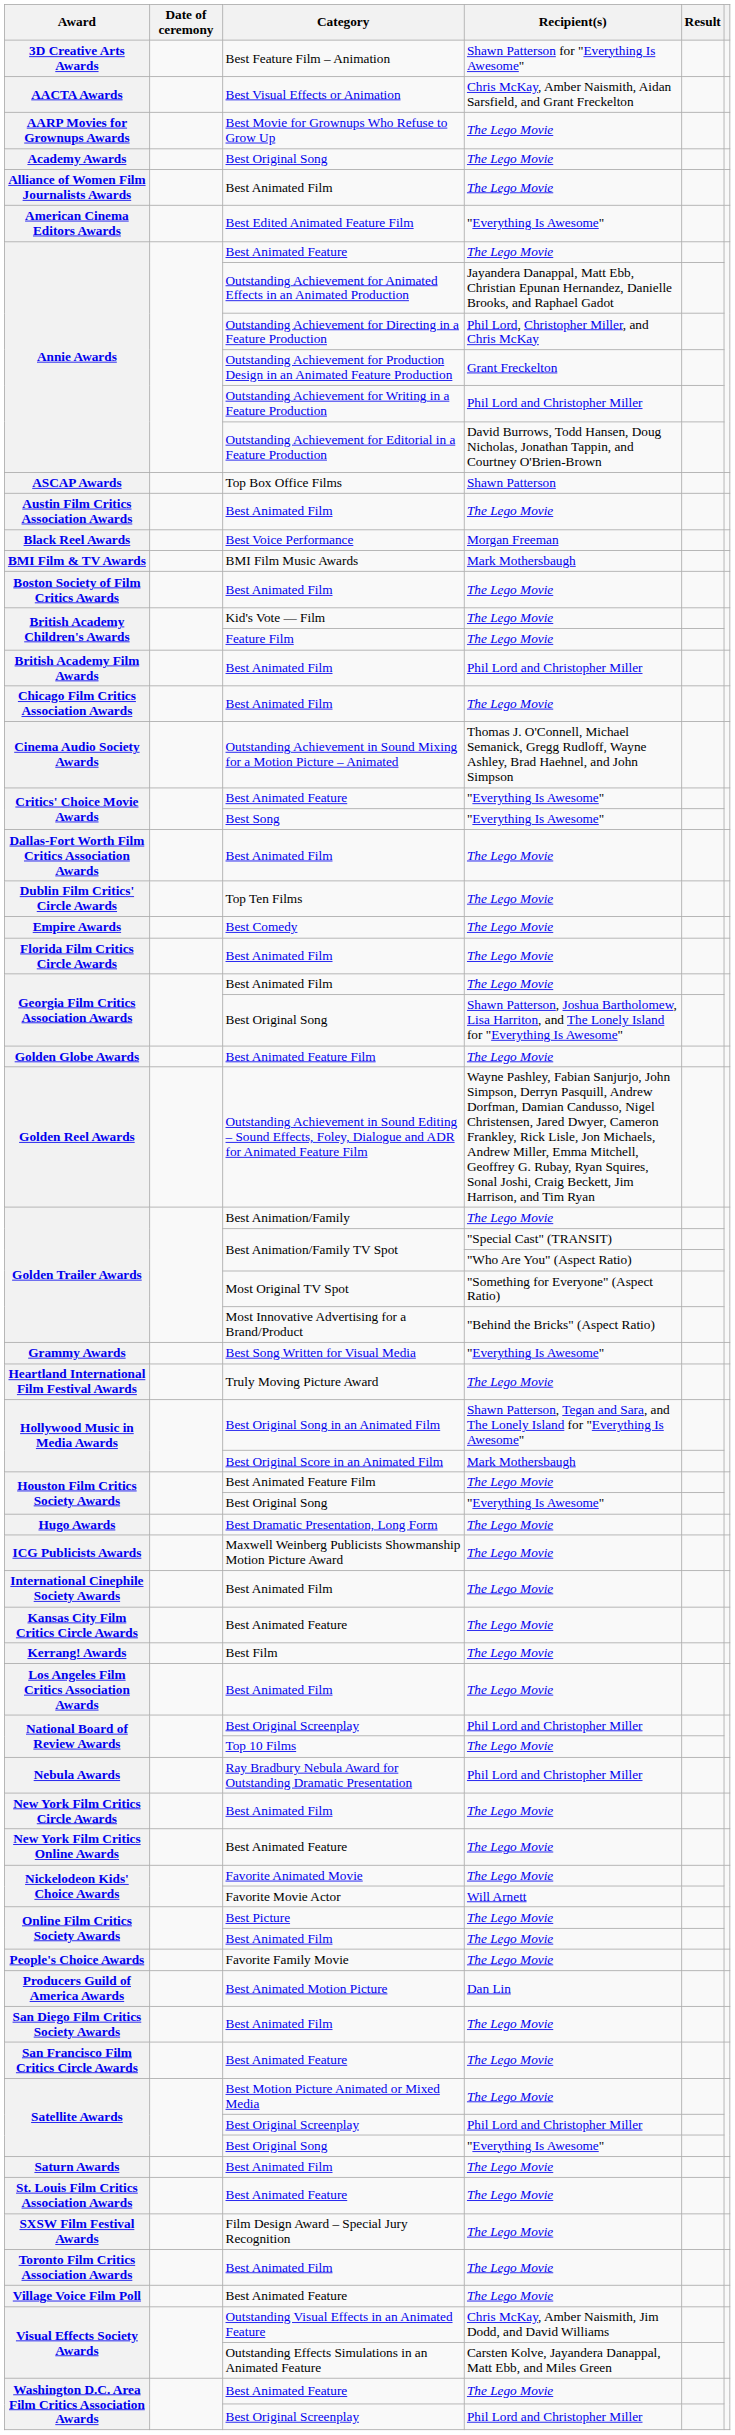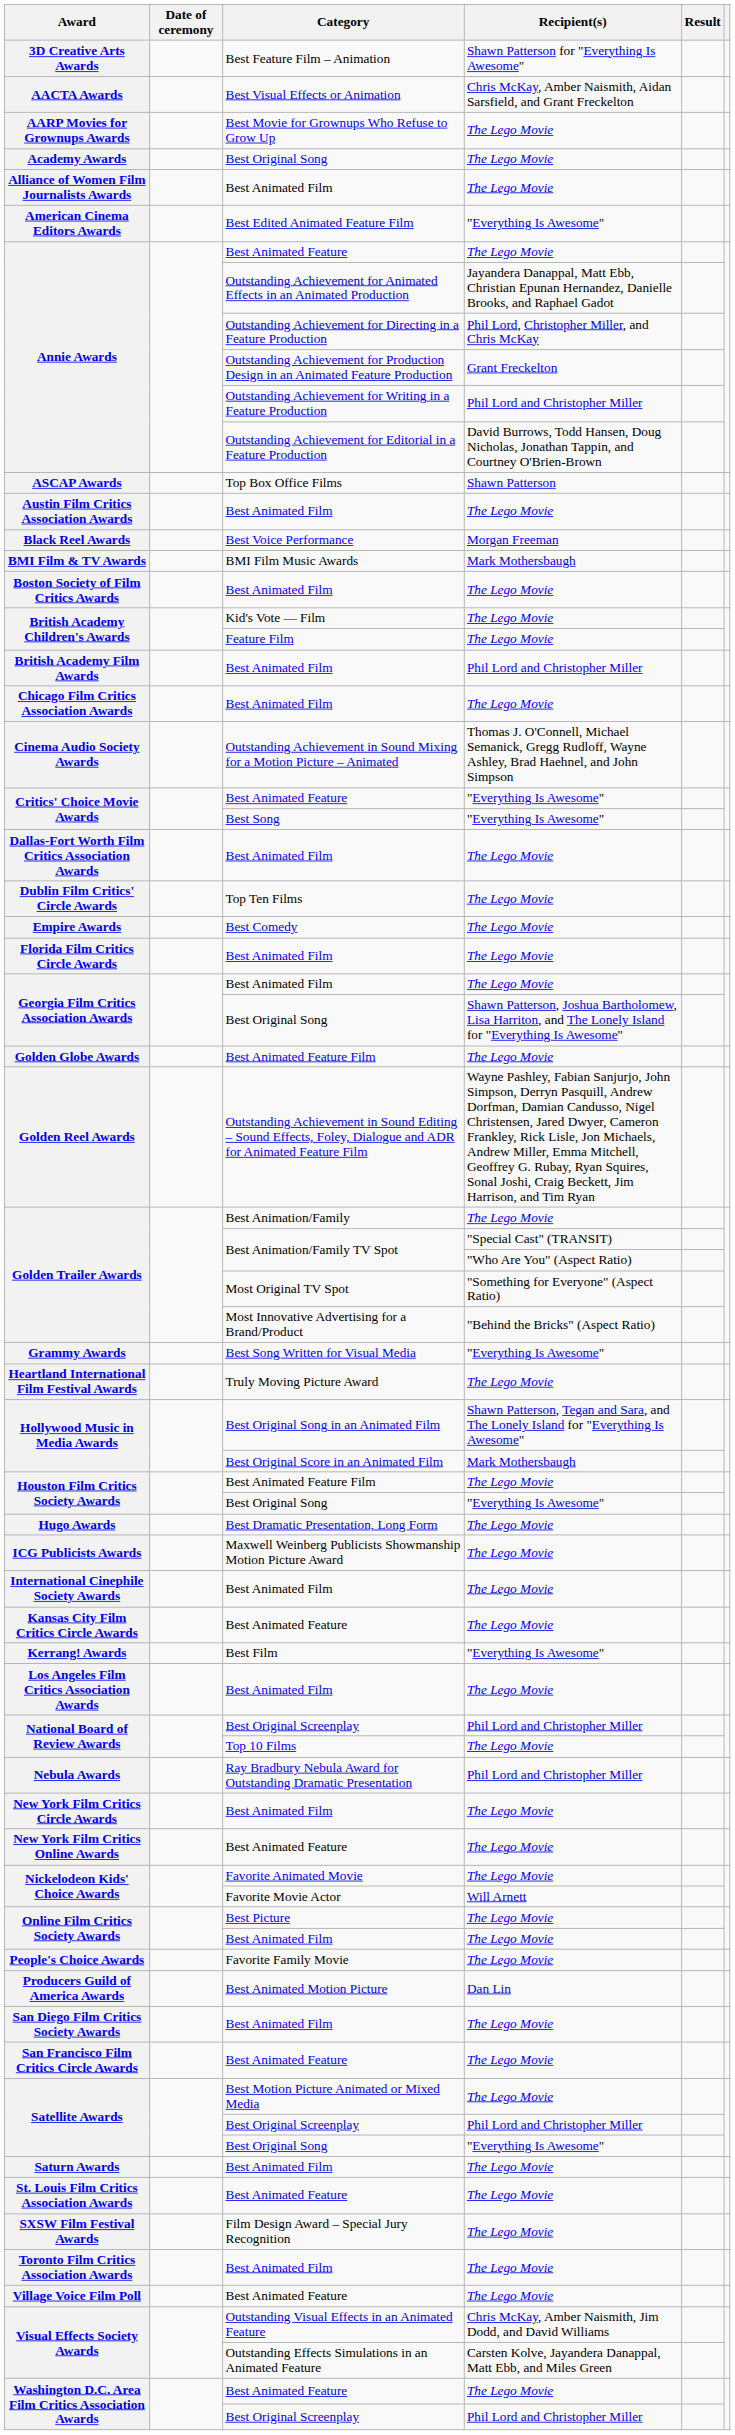(510, 1653) The Lego Movie -> (536, 1653) "Everything Is Awesome"
